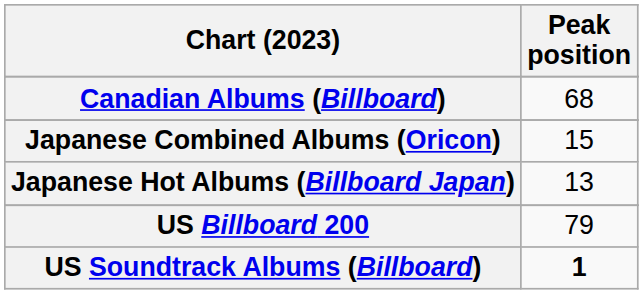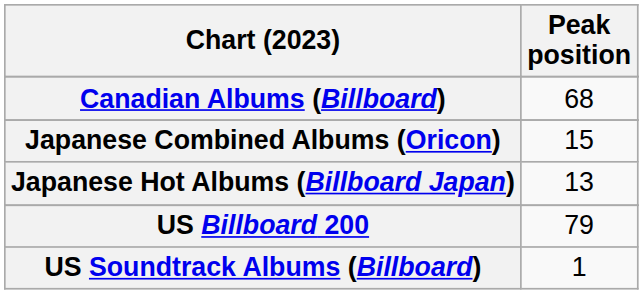(579, 267) bold -> (579, 267) normal
